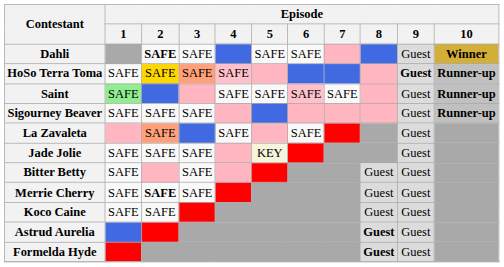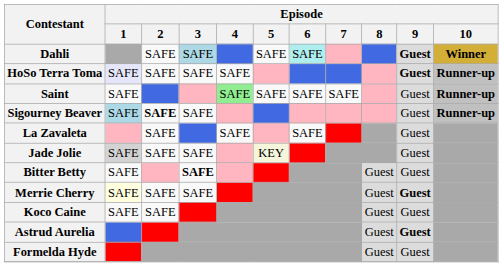(160, 53) bold -> (160, 53) normal
(197, 53) no background -> (198, 53) lightblue background
(306, 53) no background -> (307, 53) paleturquoise background
(416, 53) normal -> (415, 53) bold
(123, 73) no background -> (123, 73) lavender background
(160, 73) gold background -> (160, 73) no background
(197, 73) lightsalmon background -> (198, 73) no background
(233, 73) pink background -> (235, 73) no background
(123, 93) lightgreen background -> (123, 93) no background
(233, 93) no background -> (235, 93) lightgreen background
(306, 93) pink background -> (307, 93) no background
(123, 113) no background -> (123, 113) lightblue background
(160, 113) normal -> (160, 113) bold
(160, 133) lightsalmon background -> (160, 133) no background
(123, 152) no background -> (123, 152) lightgrey background
(197, 172) normal -> (198, 172) bold
(123, 192) no background -> (123, 192) lightyellow background
(160, 192) bold -> (160, 192) normal
(416, 192) normal -> (415, 192) bold
(379, 232) bold -> (379, 232) normal
(416, 232) normal -> (415, 232) bold
(379, 251) bold -> (379, 251) normal
